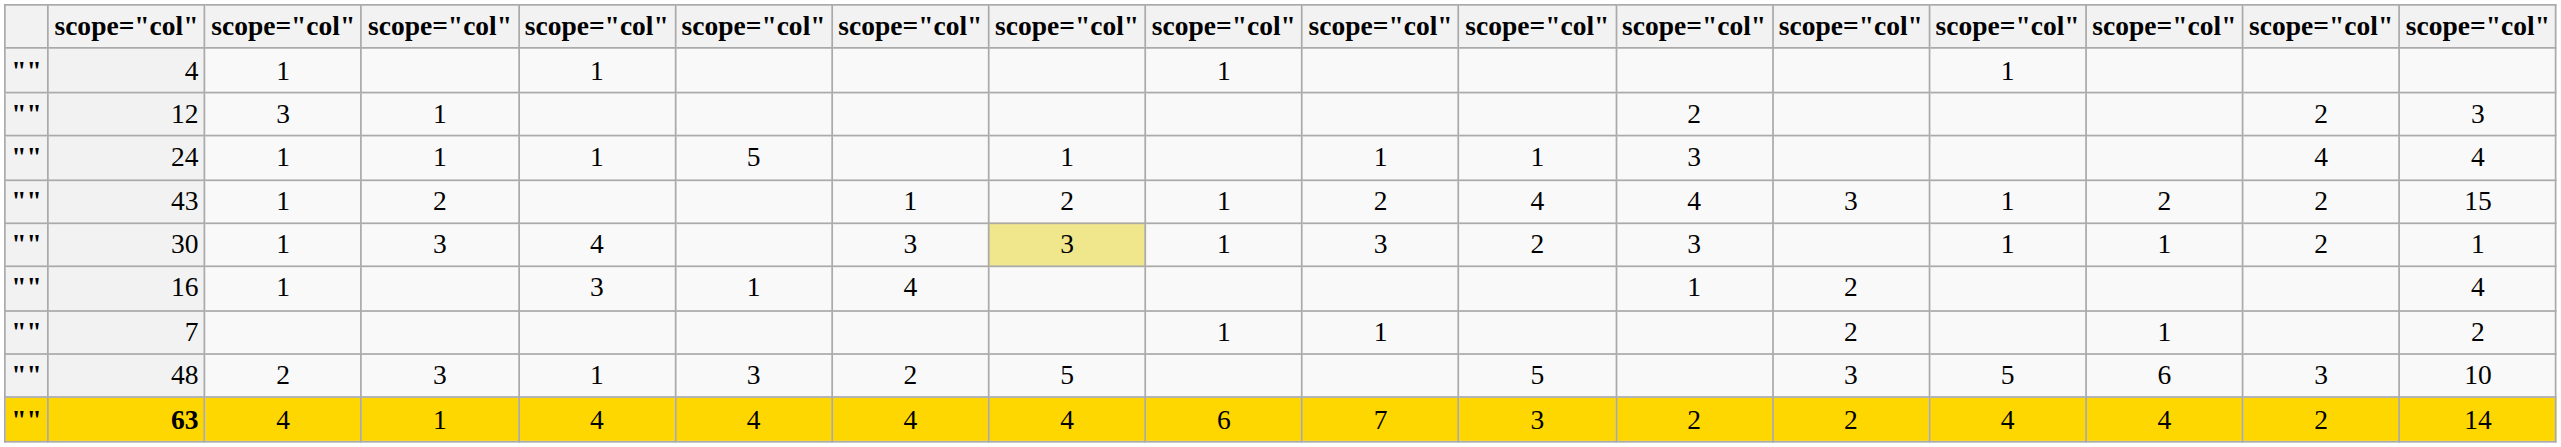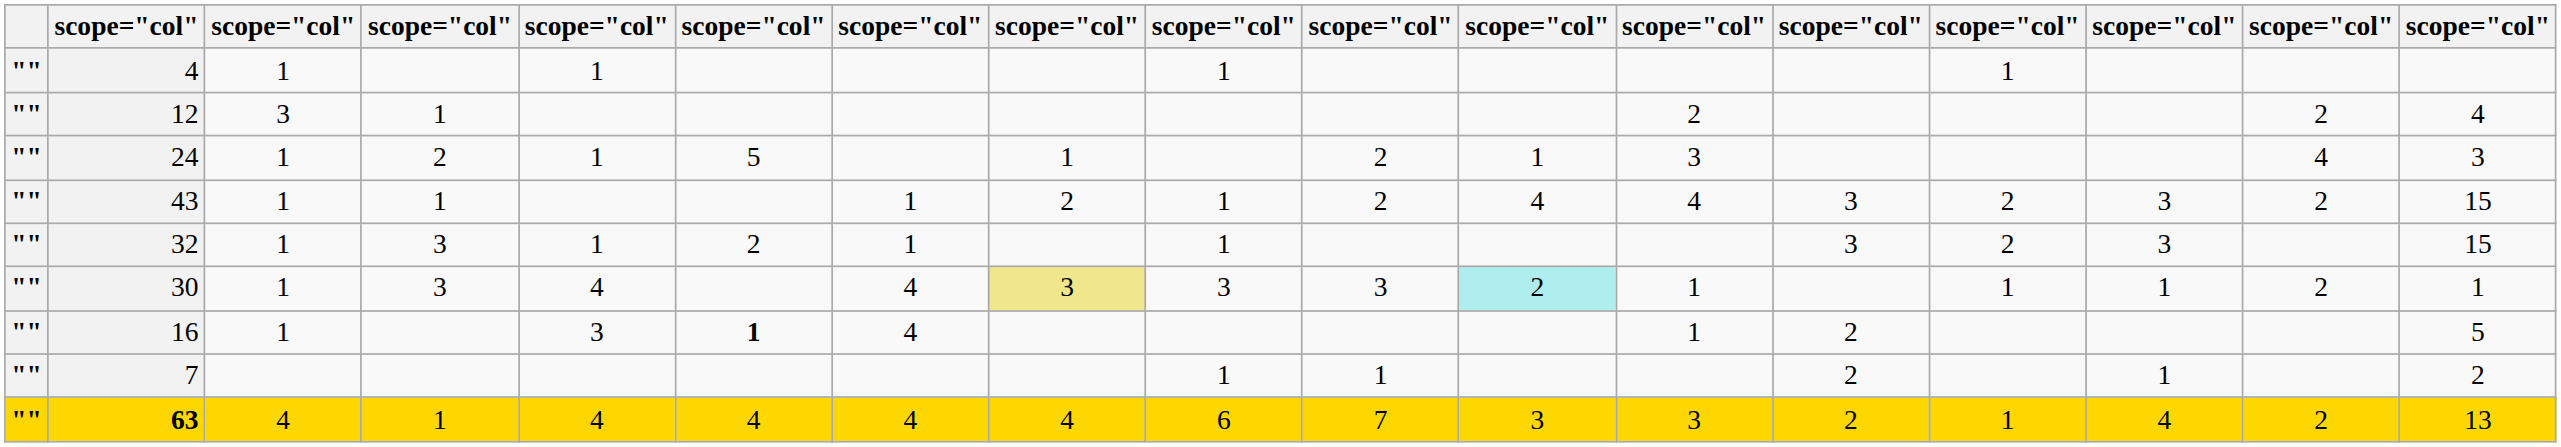(2478, 113) 3 -> (2478, 113) 4
(440, 157) 1 -> (440, 157) 2
(1381, 157) 1 -> (1381, 157) 2
(2478, 157) 4 -> (2478, 157) 3
(440, 200) 2 -> (440, 200) 1
(2008, 200) 1 -> (2008, 200) 2
(2164, 200) 2 -> (2164, 200) 3
+ row: (185, 244)
(910, 244) 3 -> (910, 288) 4
(1224, 244) 1 -> (1224, 288) 3
(1537, 244) no background -> (1537, 288) paleturquoise background
(1694, 244) 3 -> (1694, 288) 1
(754, 288) normal -> (754, 331) bold
(2478, 288) 4 -> (2478, 331) 5
- row: (185, 375)
(1694, 419) 2 -> (1694, 419) 3
(2008, 419) 4 -> (2008, 419) 1
(2478, 419) 14 -> (2478, 419) 13
